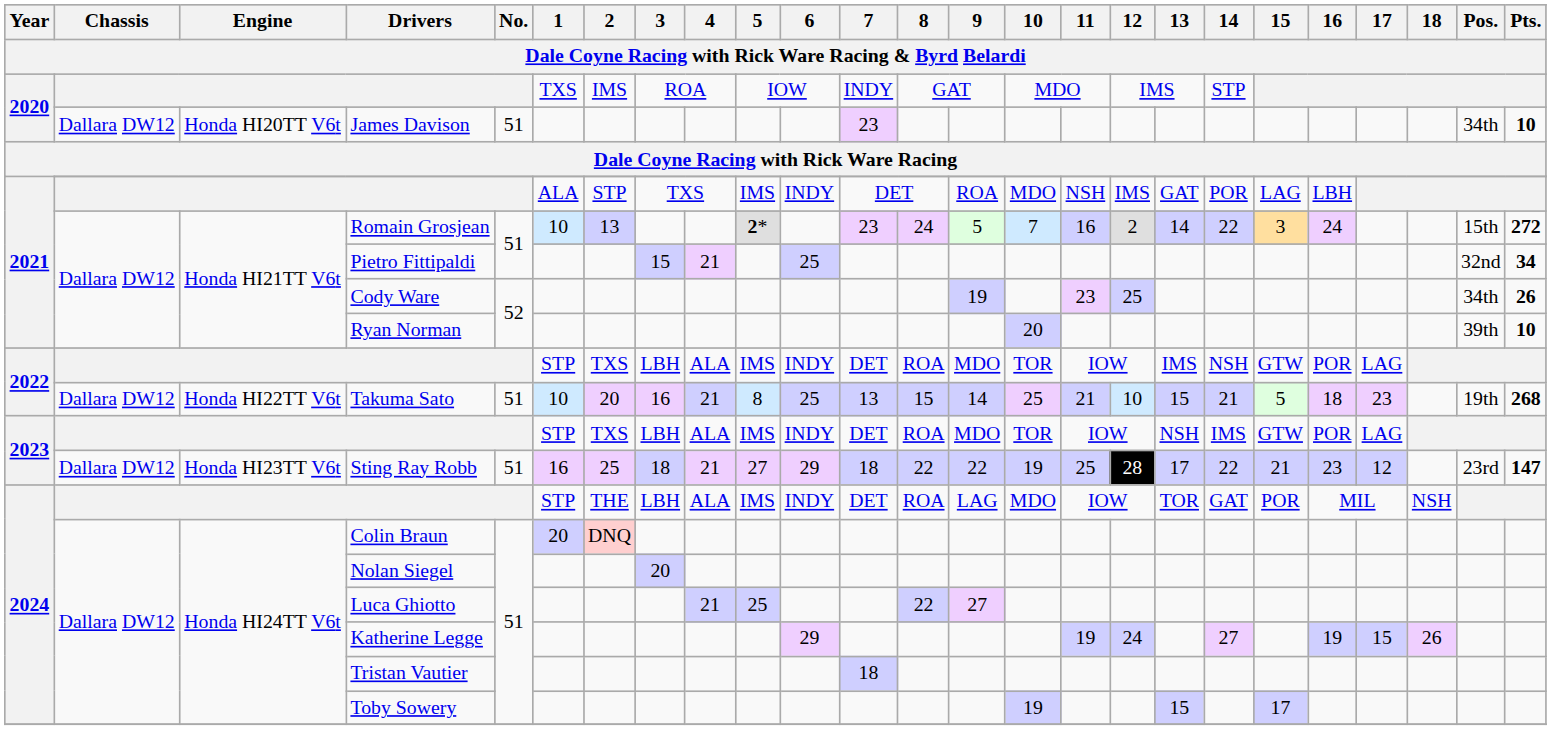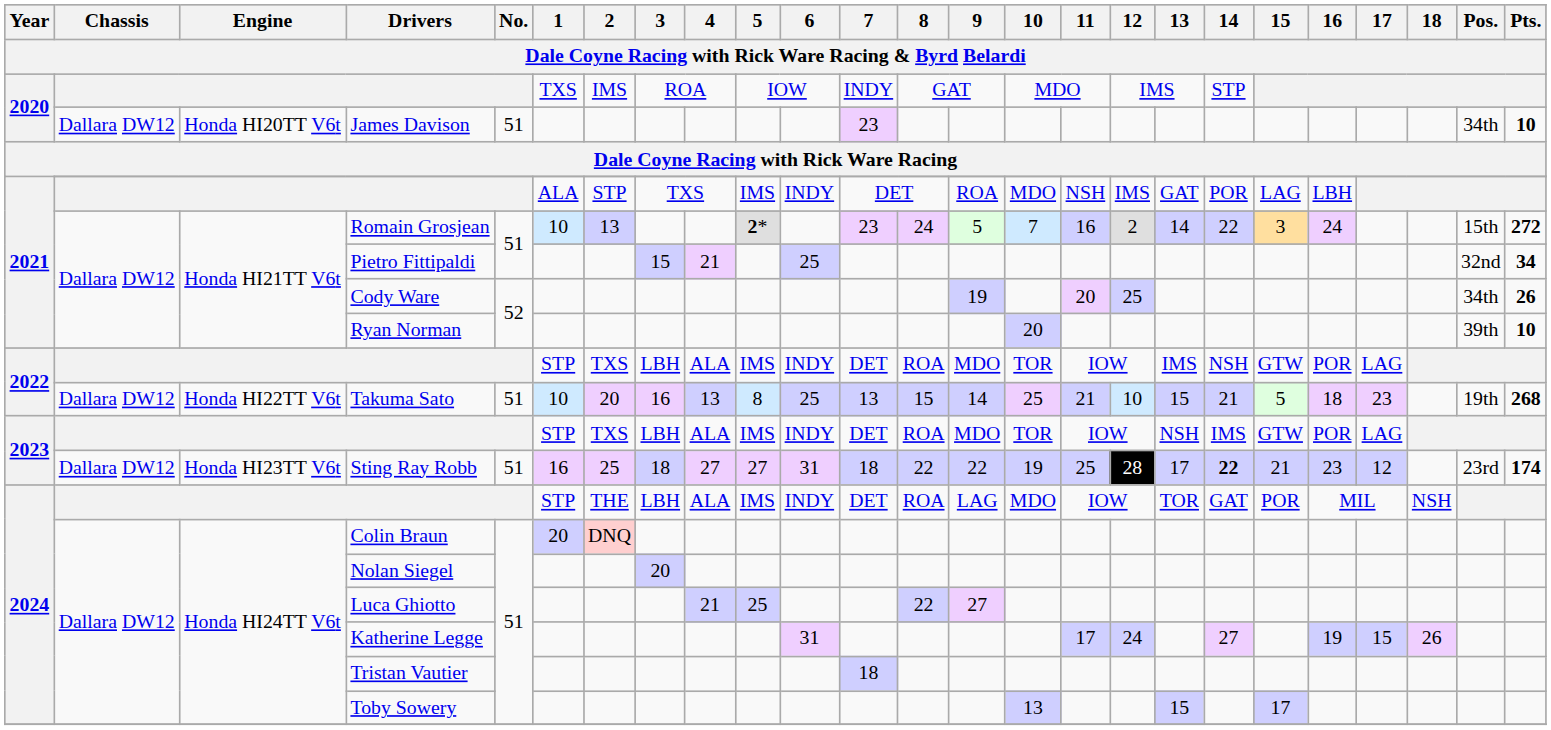(1085, 295) 23 -> (1085, 295) 20
(710, 398) 21 -> (710, 398) 13
(710, 467) 21 -> (710, 467) 27
(809, 467) 29 -> (809, 467) 31
(1228, 467) normal -> (1228, 467) bold
(1526, 467) 147 -> (1526, 467) 174
(809, 638) 29 -> (809, 638) 31
(1085, 638) 19 -> (1085, 638) 17
(1033, 707) 19 -> (1033, 707) 13
